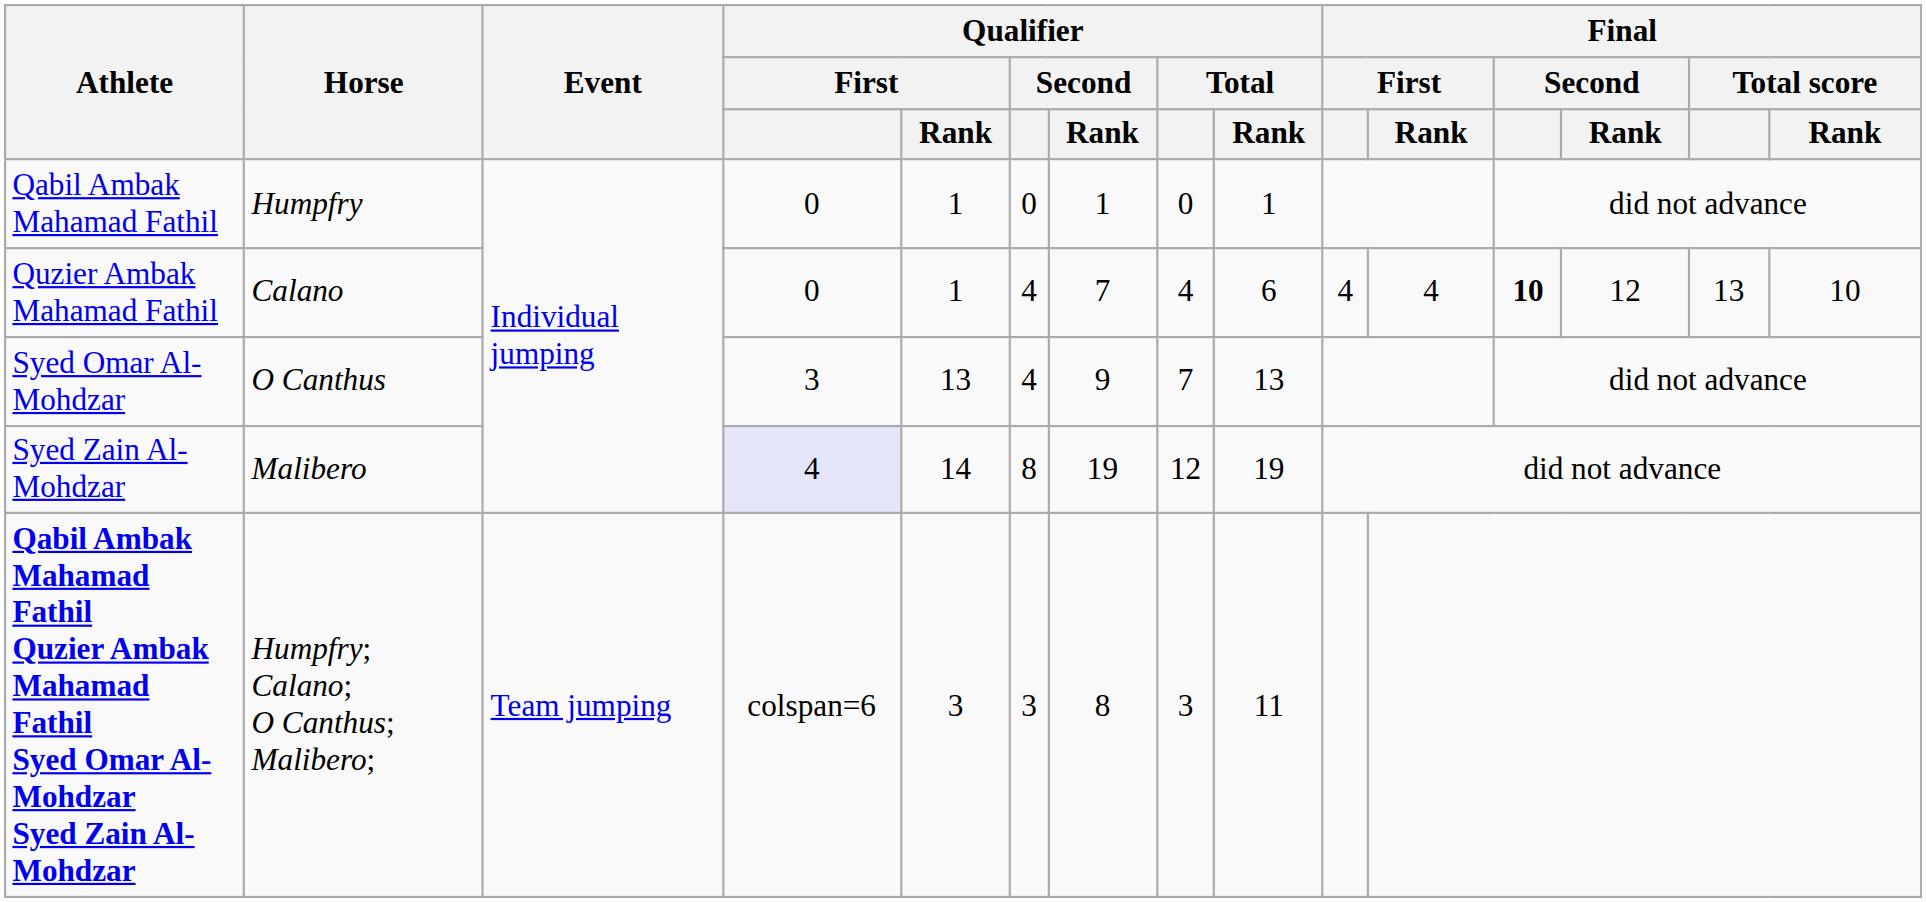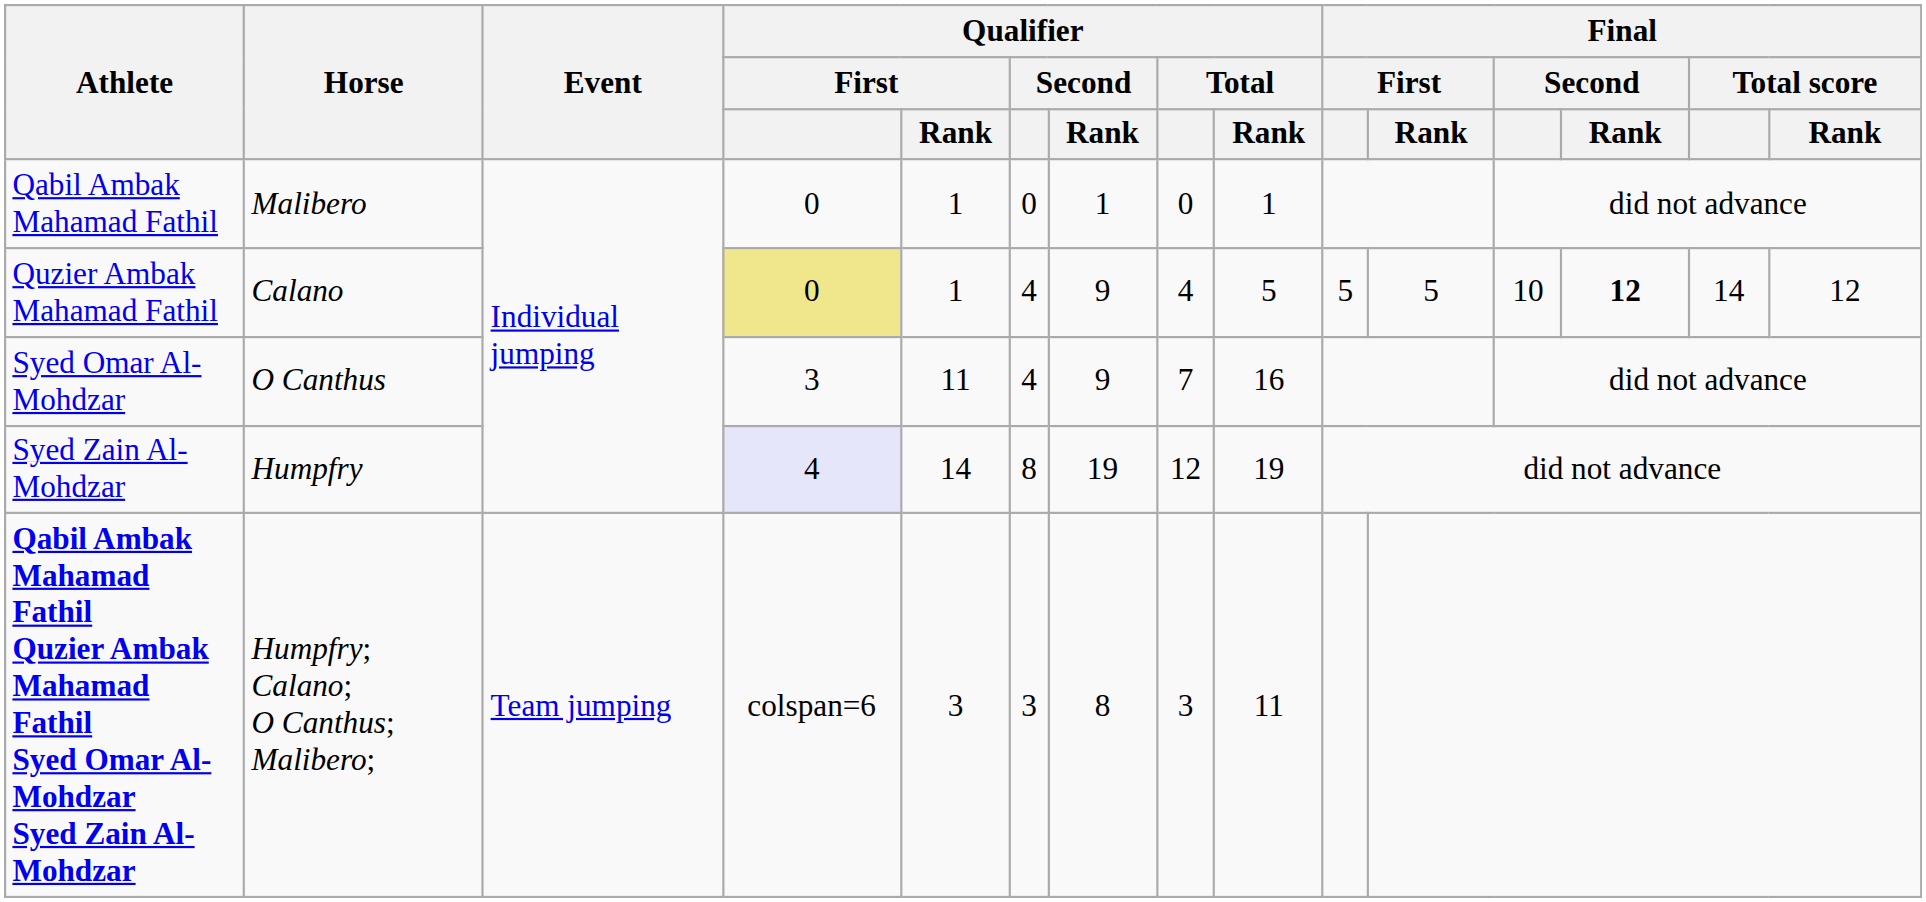(307, 203) Humpfry -> (309, 203) Malibero
(812, 292) no background -> (812, 292) khaki background
(1102, 292) 7 -> (1102, 292) 9
(1269, 292) 6 -> (1269, 292) 5
(1345, 292) 4 -> (1345, 292) 5
(1431, 292) 4 -> (1431, 292) 5
(1528, 292) bold -> (1528, 292) normal
(1625, 292) normal -> (1625, 292) bold
(1729, 292) 13 -> (1729, 292) 14
(1845, 292) 10 -> (1845, 292) 12
(956, 380) 13 -> (956, 380) 11
(1269, 380) 13 -> (1269, 380) 16
(309, 468) Malibero -> (307, 468) Humpfry
